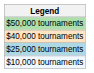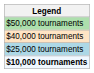(45, 62) normal -> (47, 62) bold
